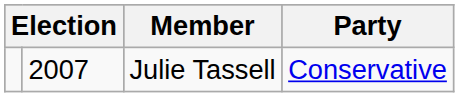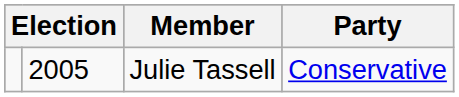(59, 69) 2007 -> (59, 69) 2005
